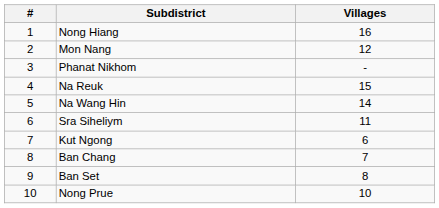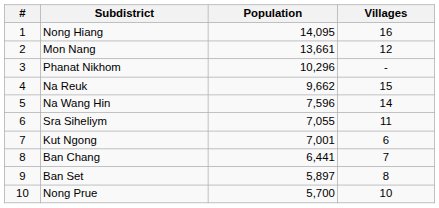+ column: (273, 13)
